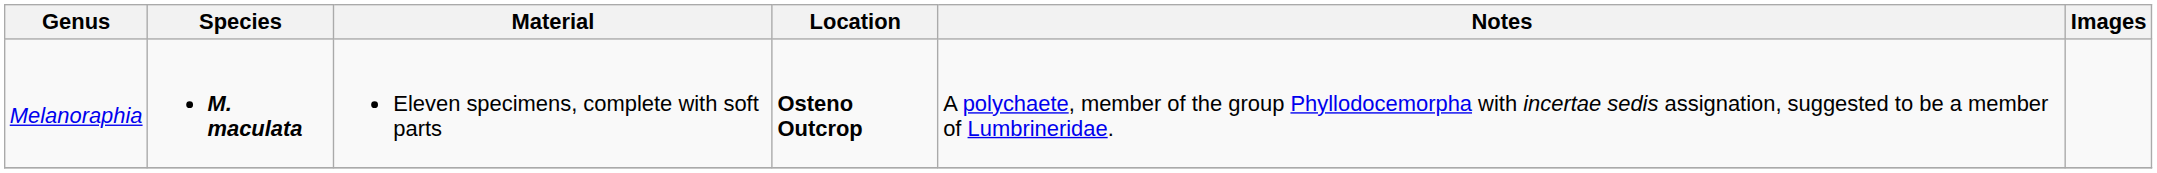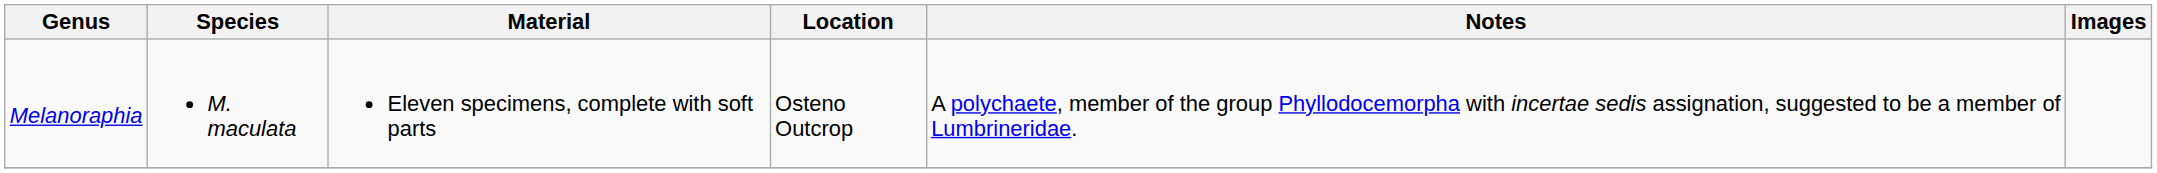(241, 116) bold -> (238, 116) normal
(820, 115) bold -> (814, 115) normal
